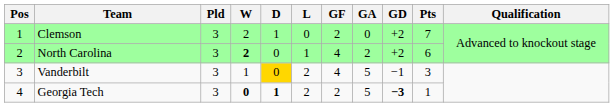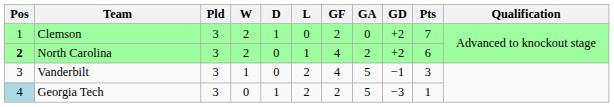(20, 53) normal -> (20, 53) bold
(246, 53) bold -> (246, 53) normal
(276, 72) gold background -> (276, 72) no background
(20, 92) no background -> (20, 92) lightblue background
(246, 92) bold -> (246, 92) normal
(276, 92) bold -> (276, 92) normal
(398, 92) bold -> (398, 92) normal
